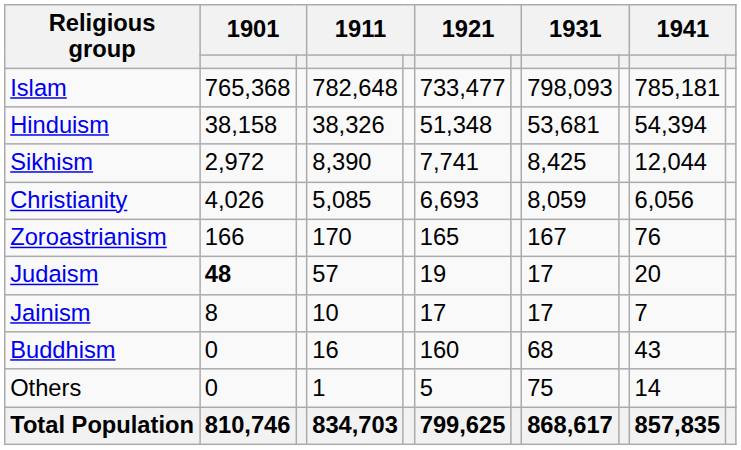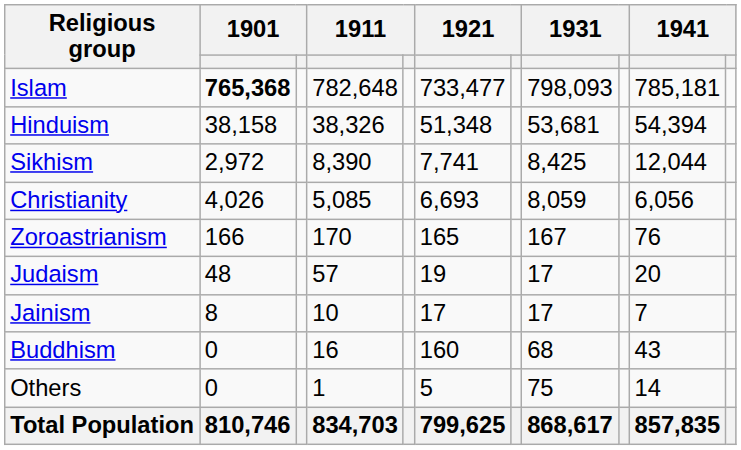(248, 87) normal -> (248, 87) bold
(218, 275) bold -> (218, 275) normal
